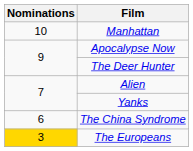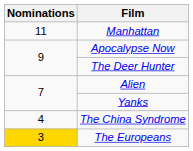(41, 31) 10 -> (41, 31) 11
(41, 119) 6 -> (41, 119) 4
